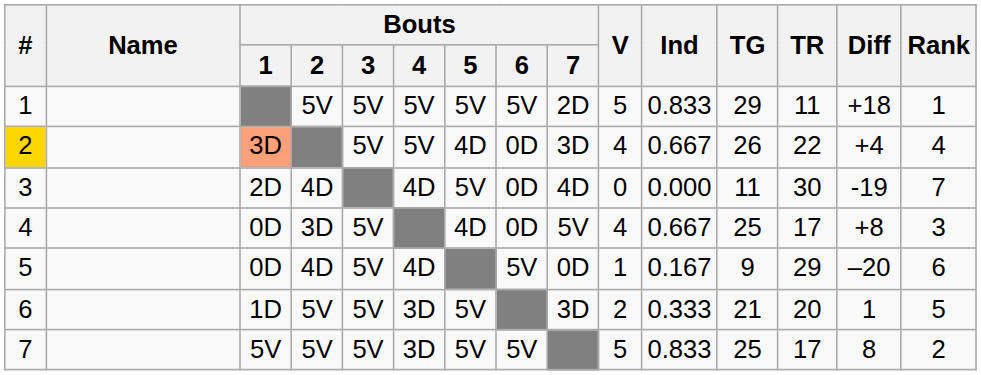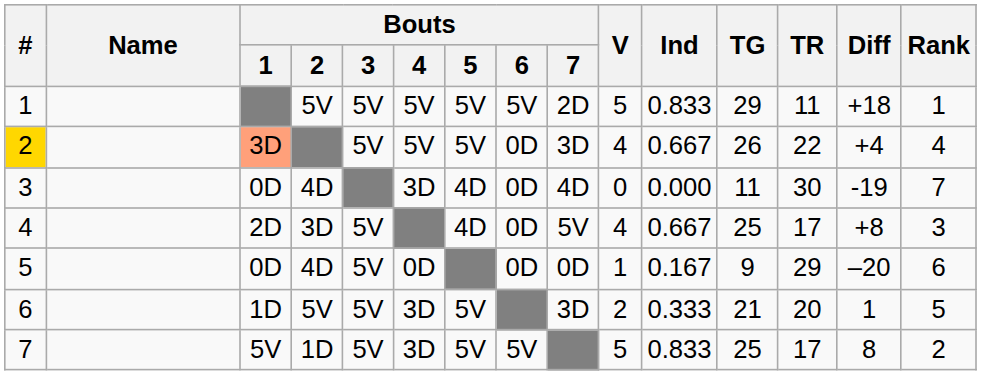(470, 146) 4D -> (470, 146) 5V
(266, 187) 2D -> (266, 187) 0D
(419, 187) 4D -> (419, 187) 3D
(470, 187) 5V -> (470, 187) 4D
(266, 227) 0D -> (266, 227) 2D
(419, 268) 4D -> (419, 268) 0D
(522, 268) 5V -> (522, 268) 0D
(317, 349) 5V -> (317, 349) 1D
